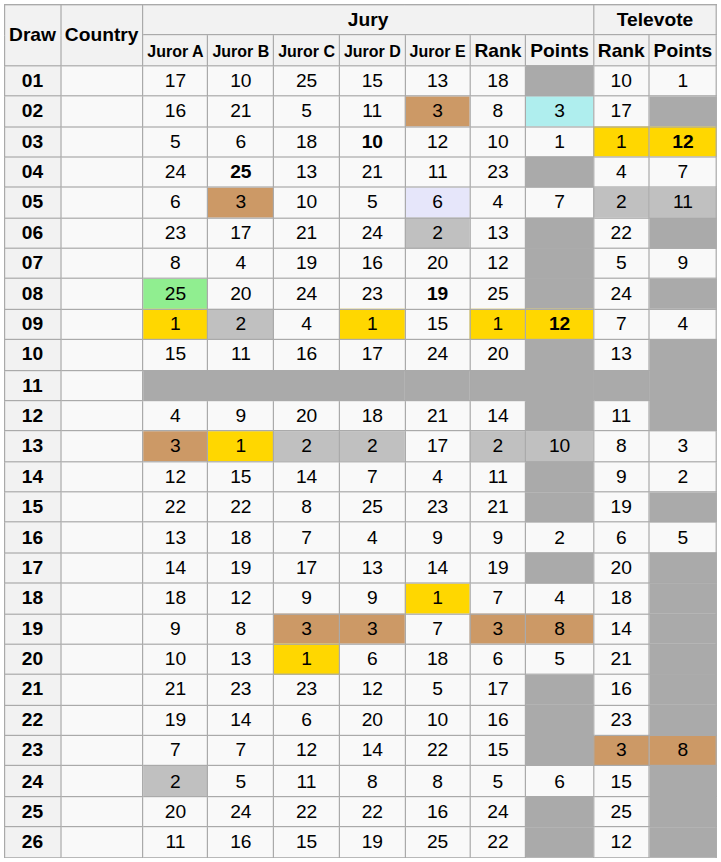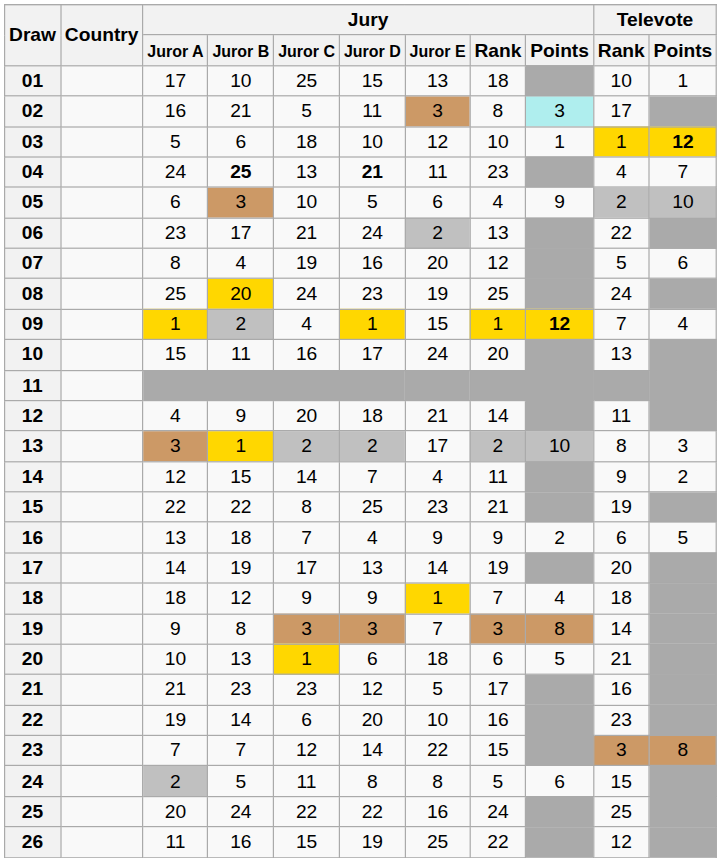(372, 141) bold -> (372, 141) normal
(372, 171) normal -> (372, 171) bold
(438, 202) lavender background -> (438, 202) no background
(560, 202) 7 -> (560, 202) 9
(683, 202) 11 -> (683, 202) 10
(683, 263) 9 -> (683, 263) 6
(175, 293) lightgreen background -> (175, 293) no background
(241, 293) no background -> (241, 293) gold background
(438, 293) bold -> (438, 293) normal
